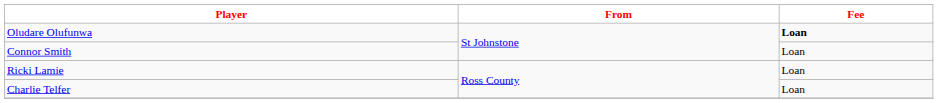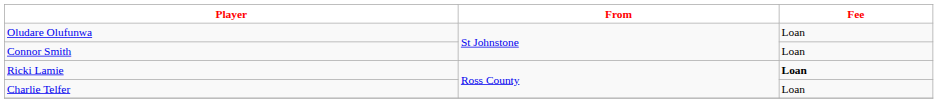(794, 32) bold -> (793, 32) normal
(793, 70) normal -> (794, 70) bold
